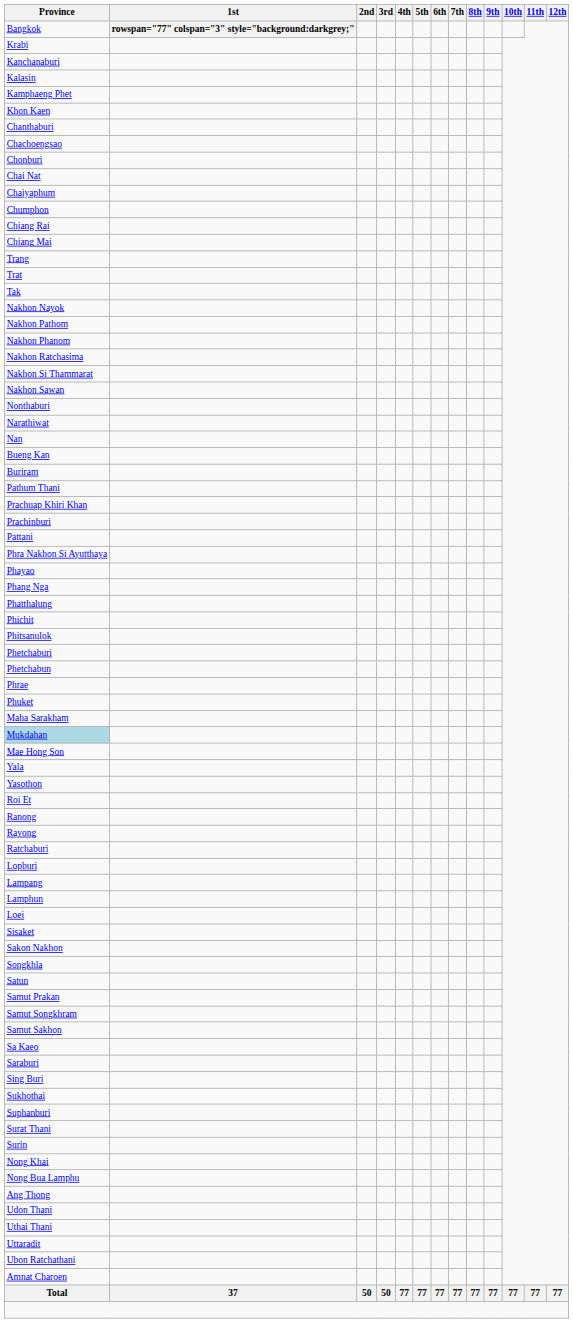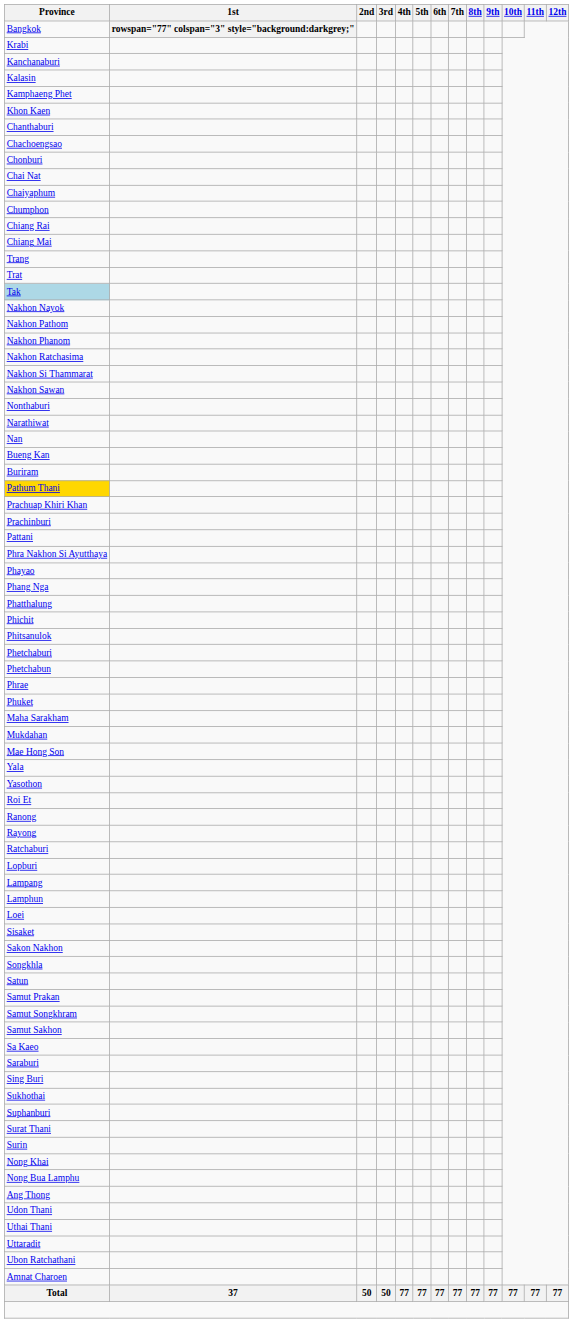(14, 291) no background -> (14, 291) lightblue background
(33, 488) no background -> (33, 488) gold background
(27, 735) lightblue background -> (27, 735) no background
